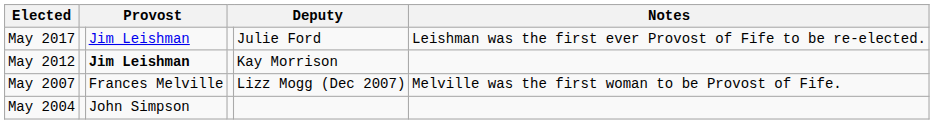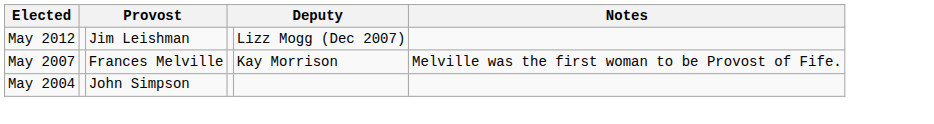- row: (42, 39)
(139, 62) bold -> (139, 39) normal
(287, 62) Kay Morrison -> (321, 39) Lizz Mogg (Dec 2007)
(321, 85) Lizz Mogg (Dec 2007) -> (287, 62) Kay Morrison
